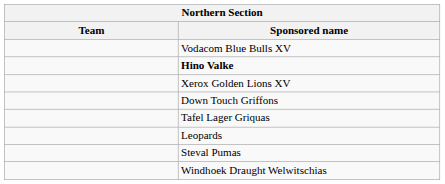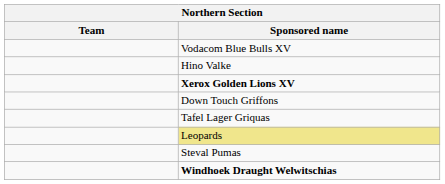(207, 65) bold -> (206, 65) normal
(236, 83) normal -> (238, 83) bold
(202, 135) no background -> (202, 135) khaki background
(254, 170) normal -> (259, 170) bold
